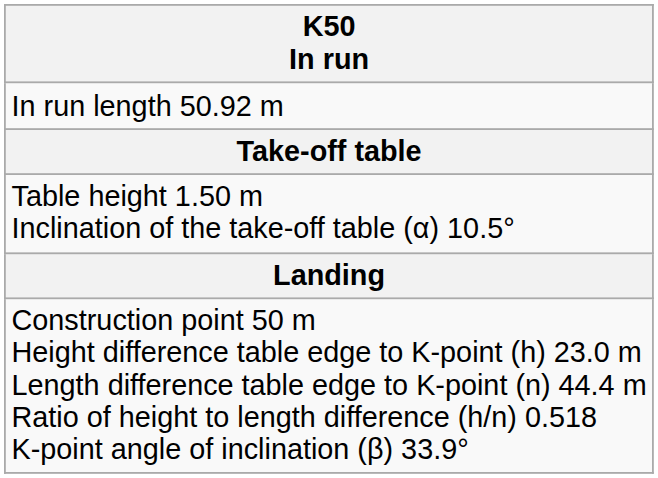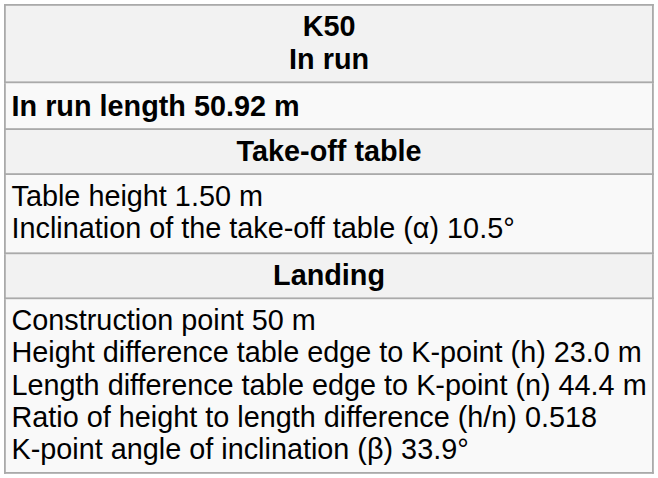(148, 105) normal -> (156, 105) bold
